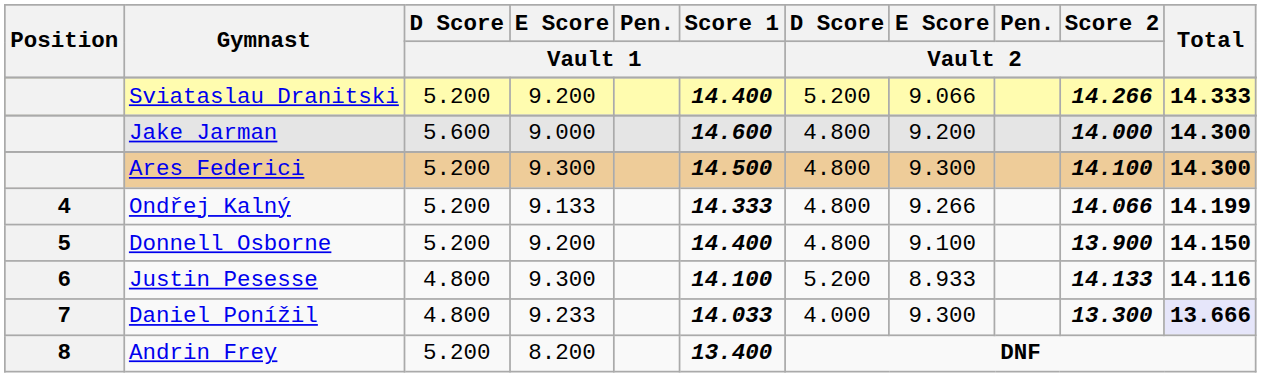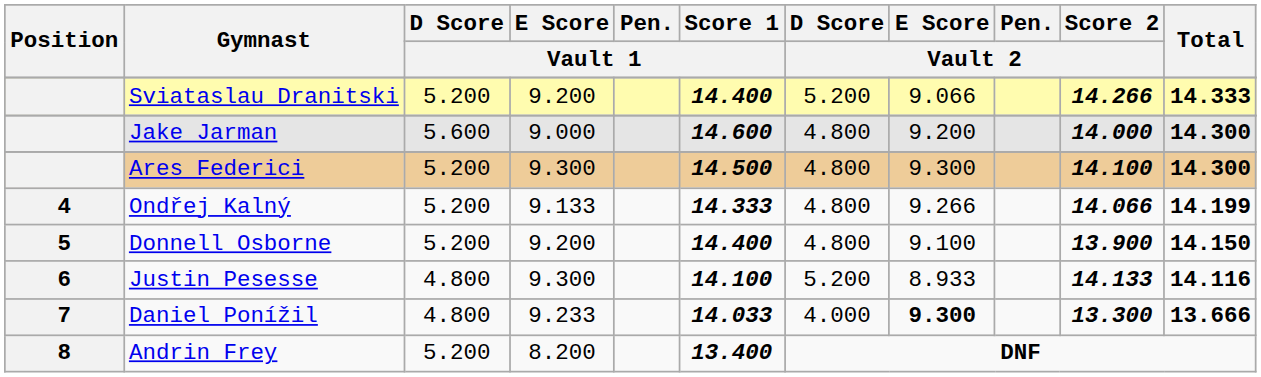(942, 316) normal -> (942, 316) bold
(1211, 316) lavender background -> (1211, 316) no background
